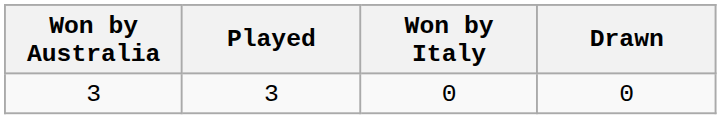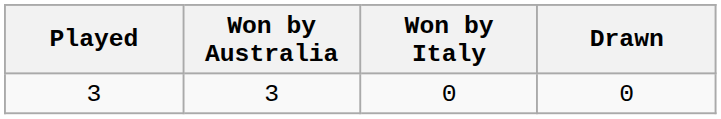columns swapped: (271, 39) <-> (94, 39)
